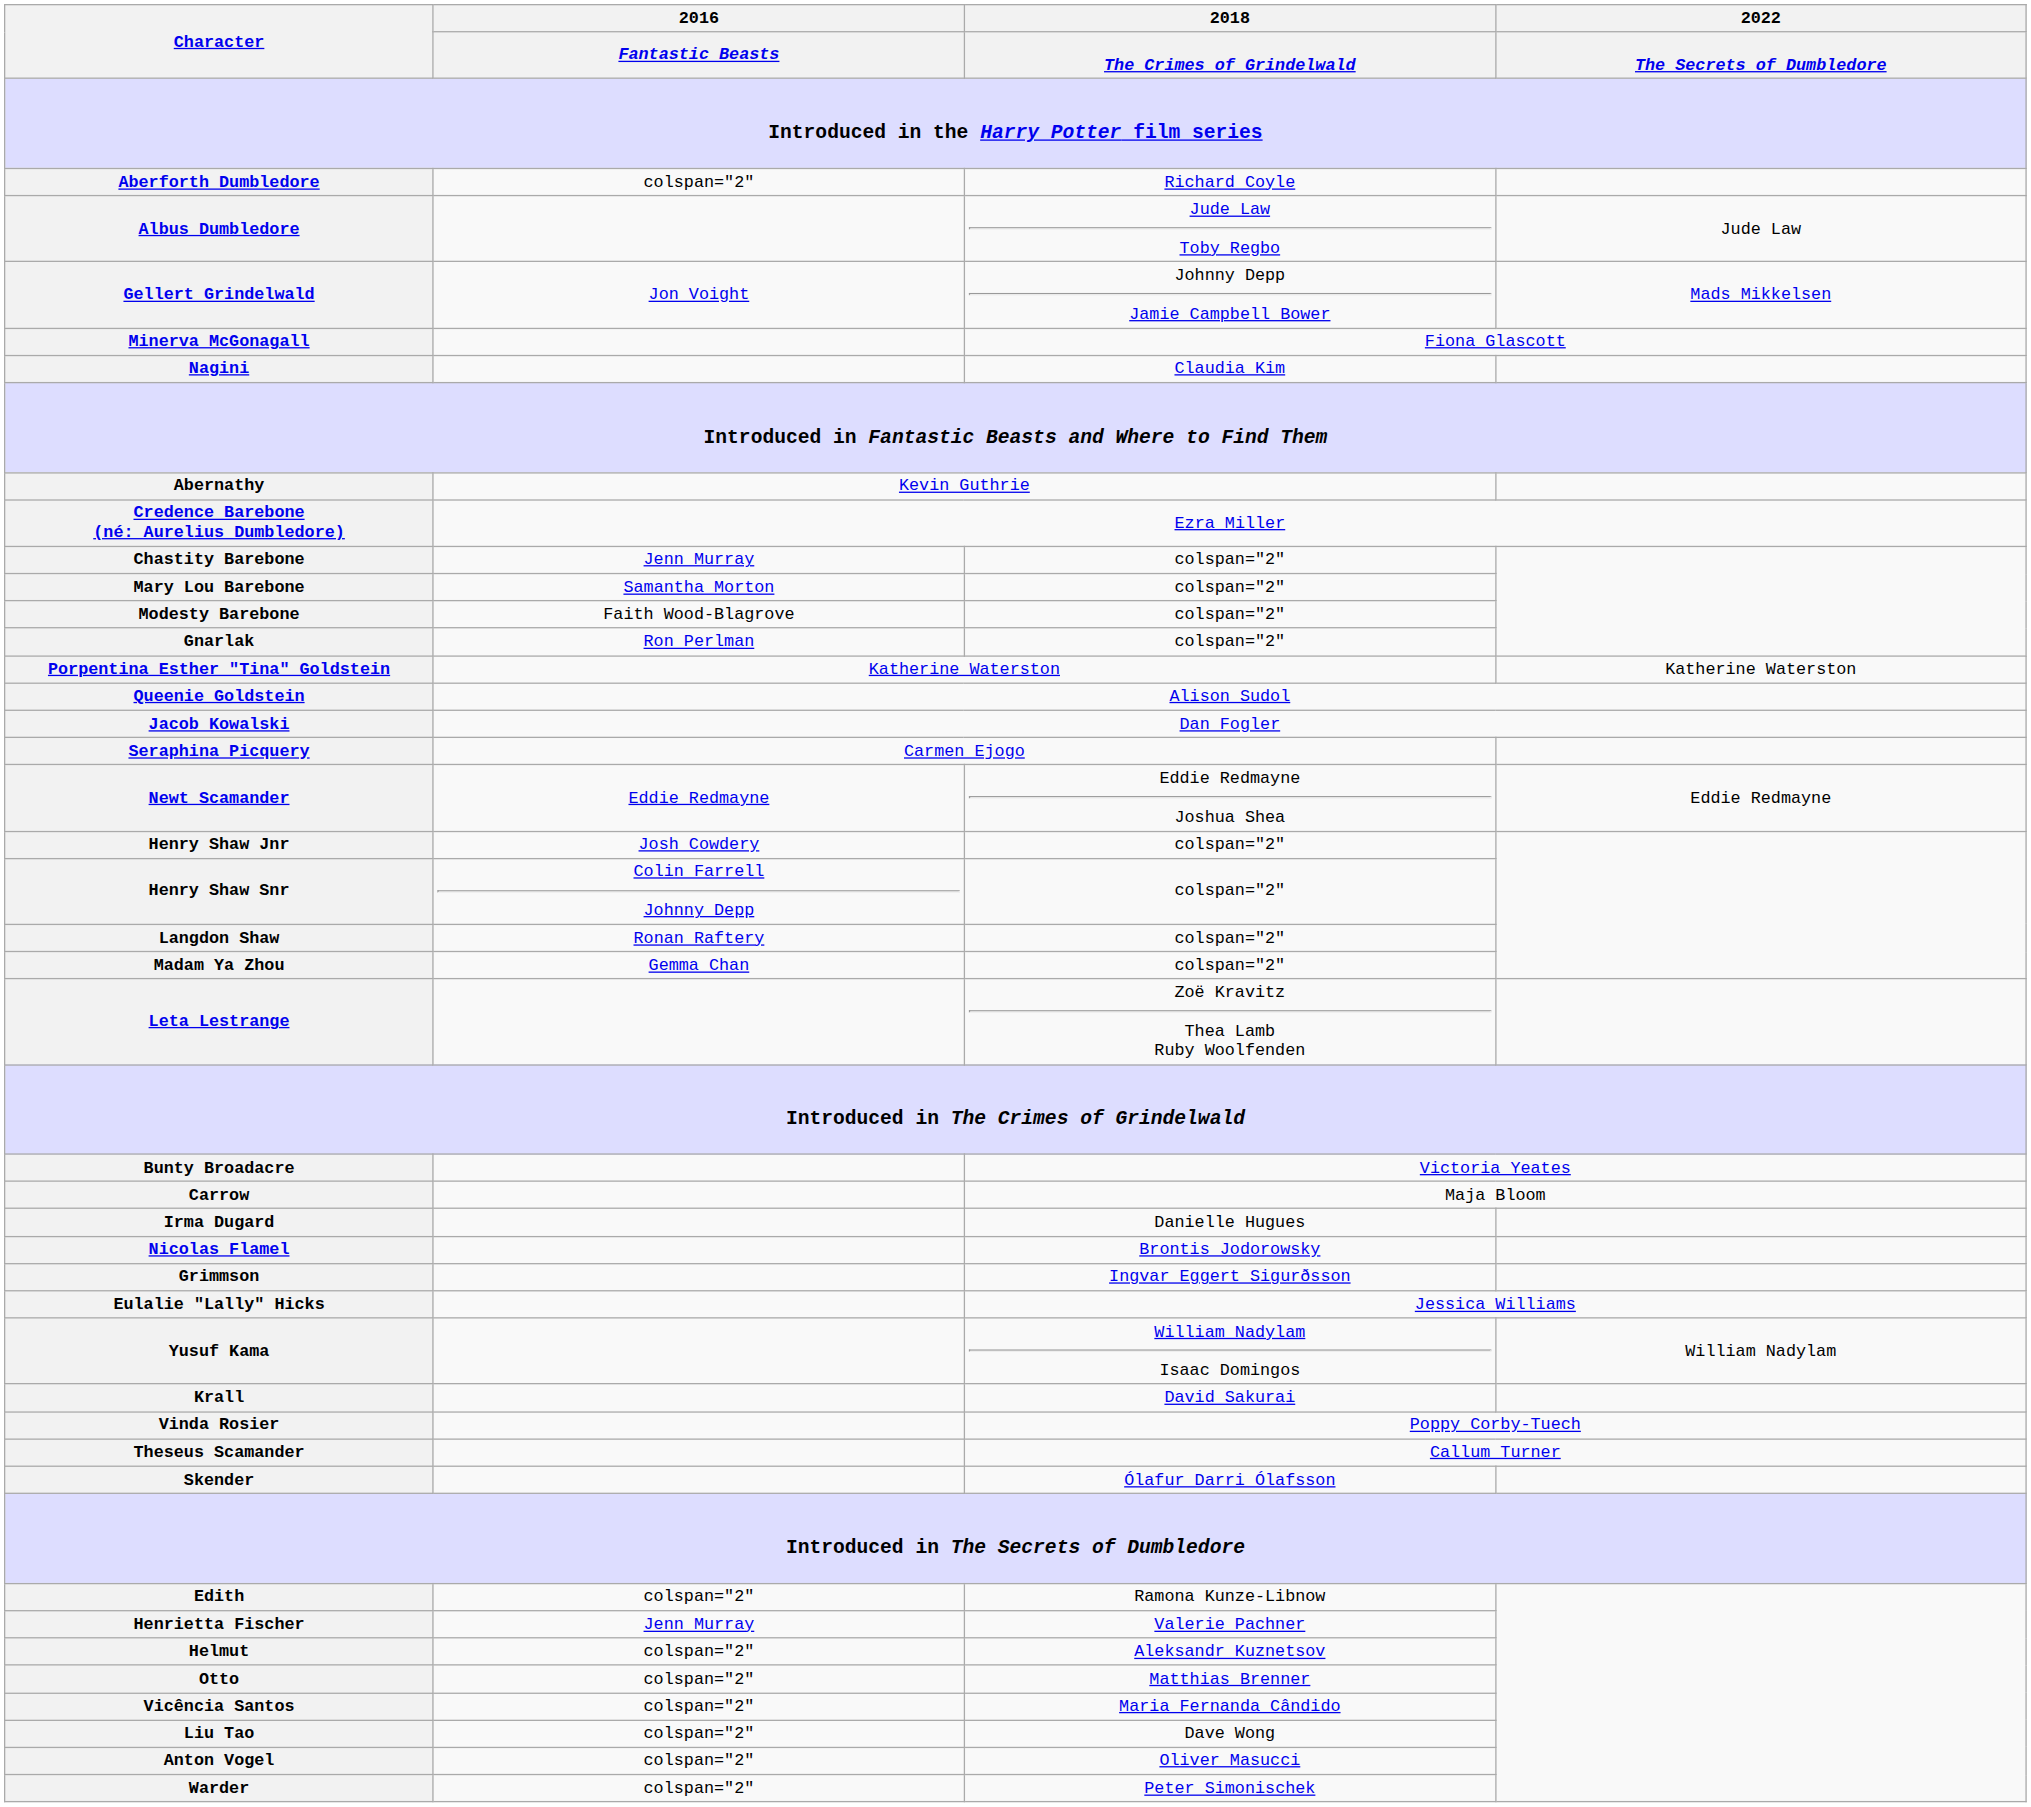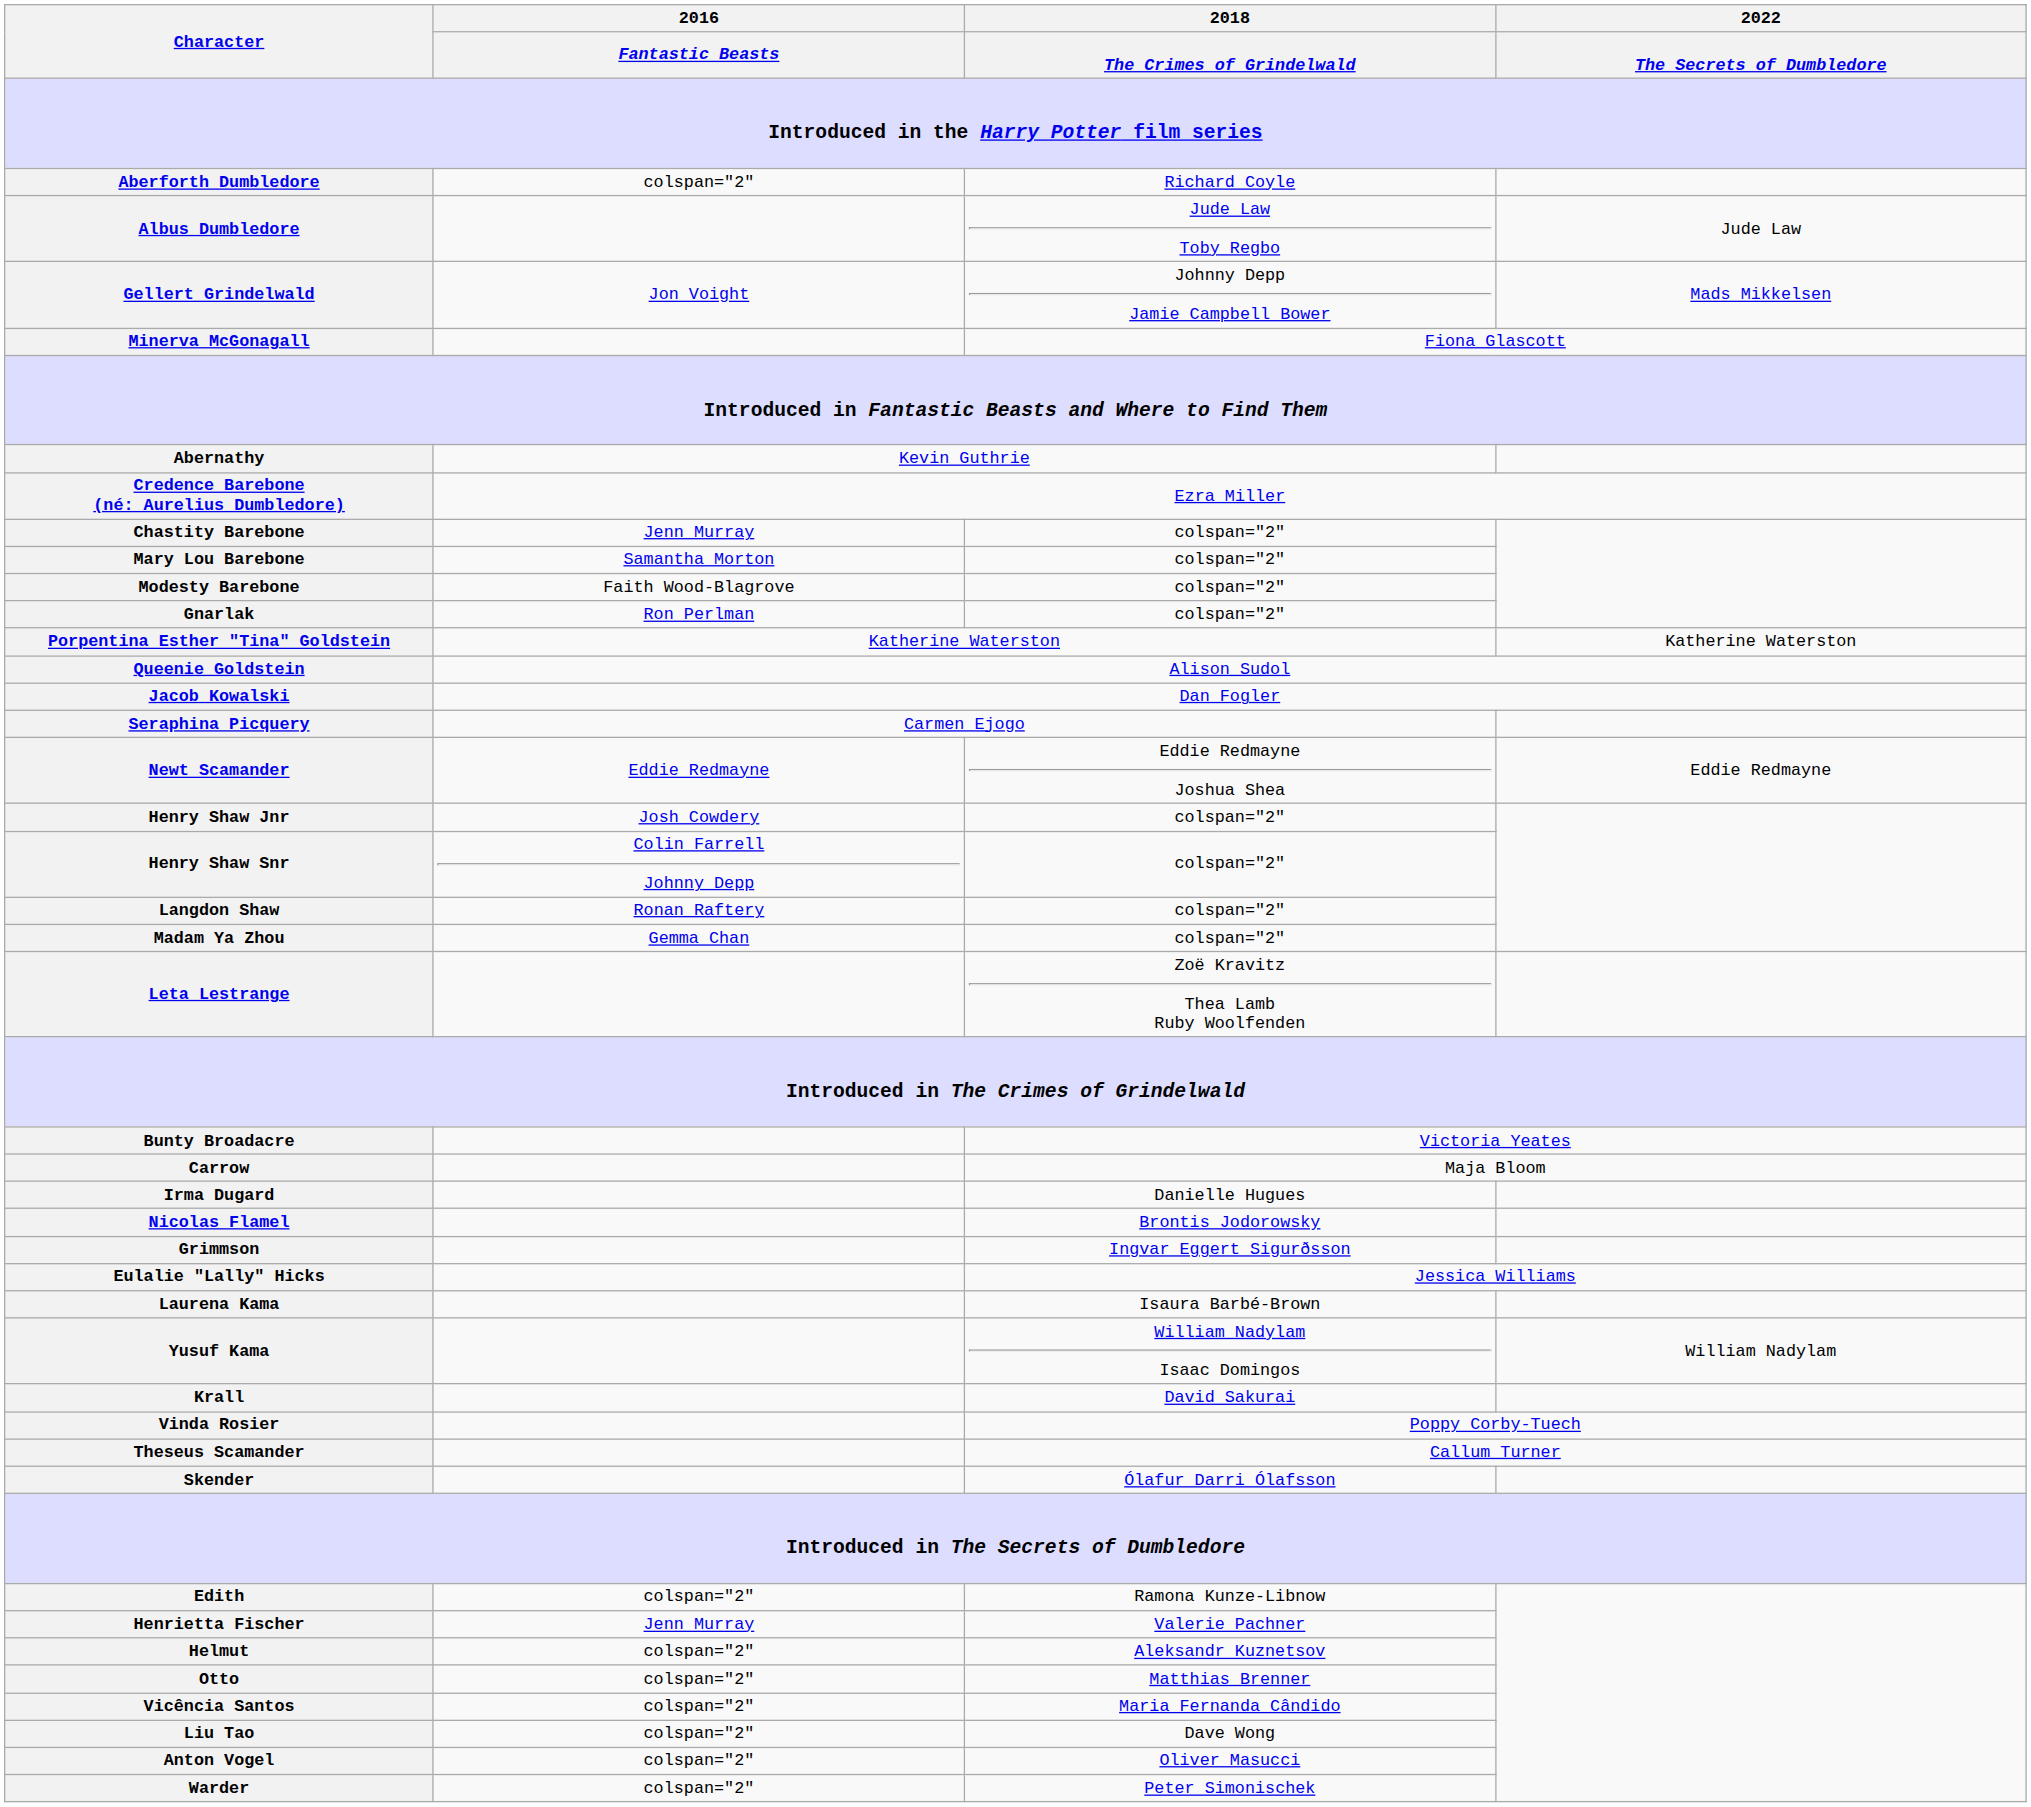- row: (219, 369)
+ row: (219, 1304)
